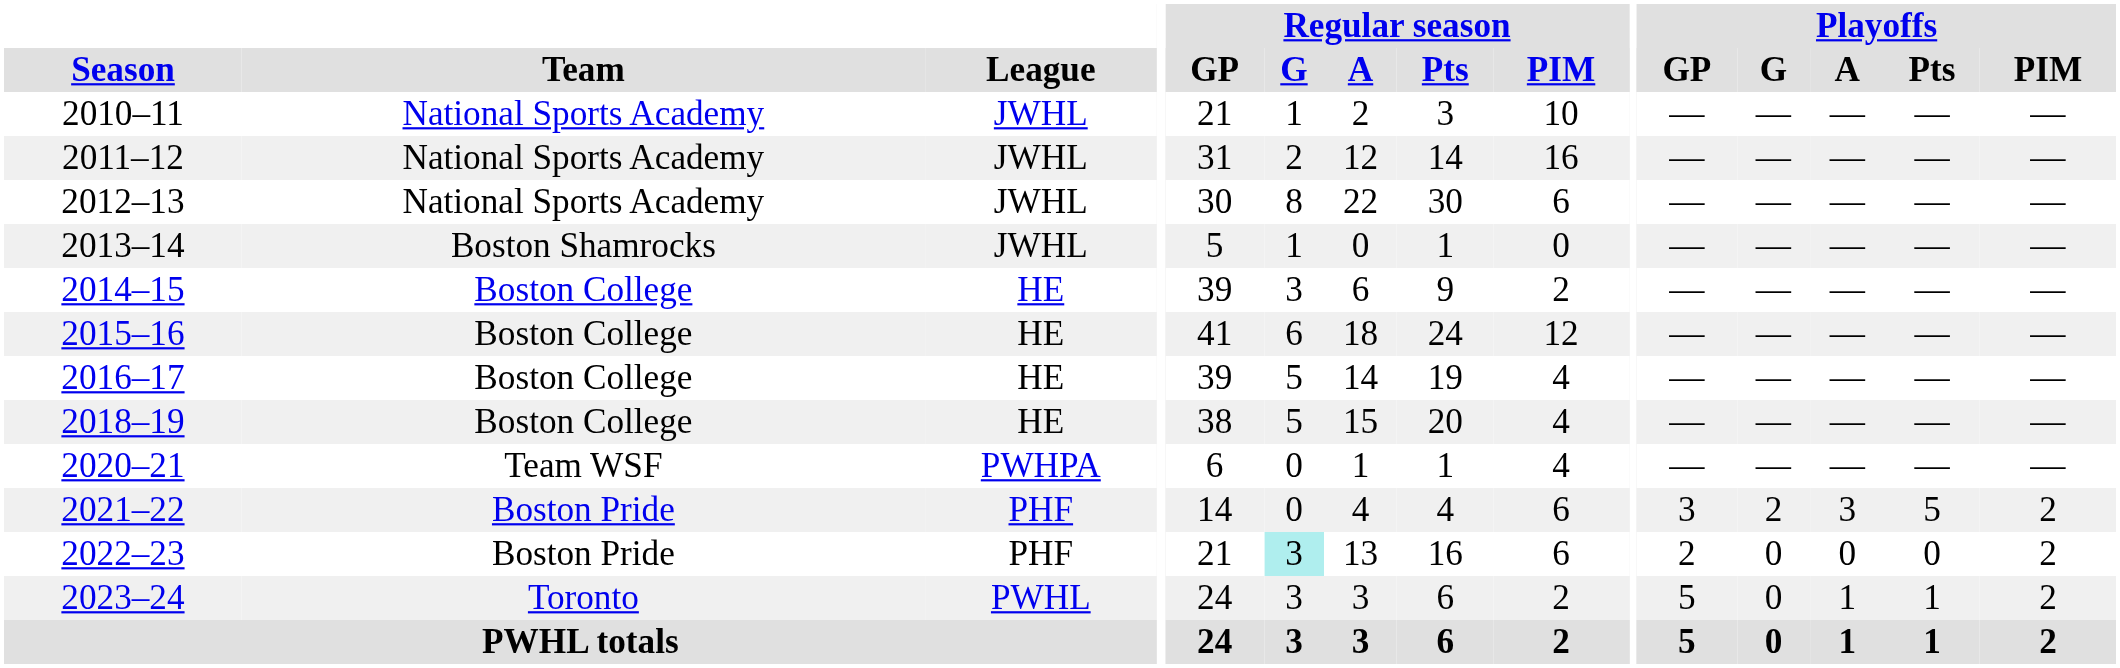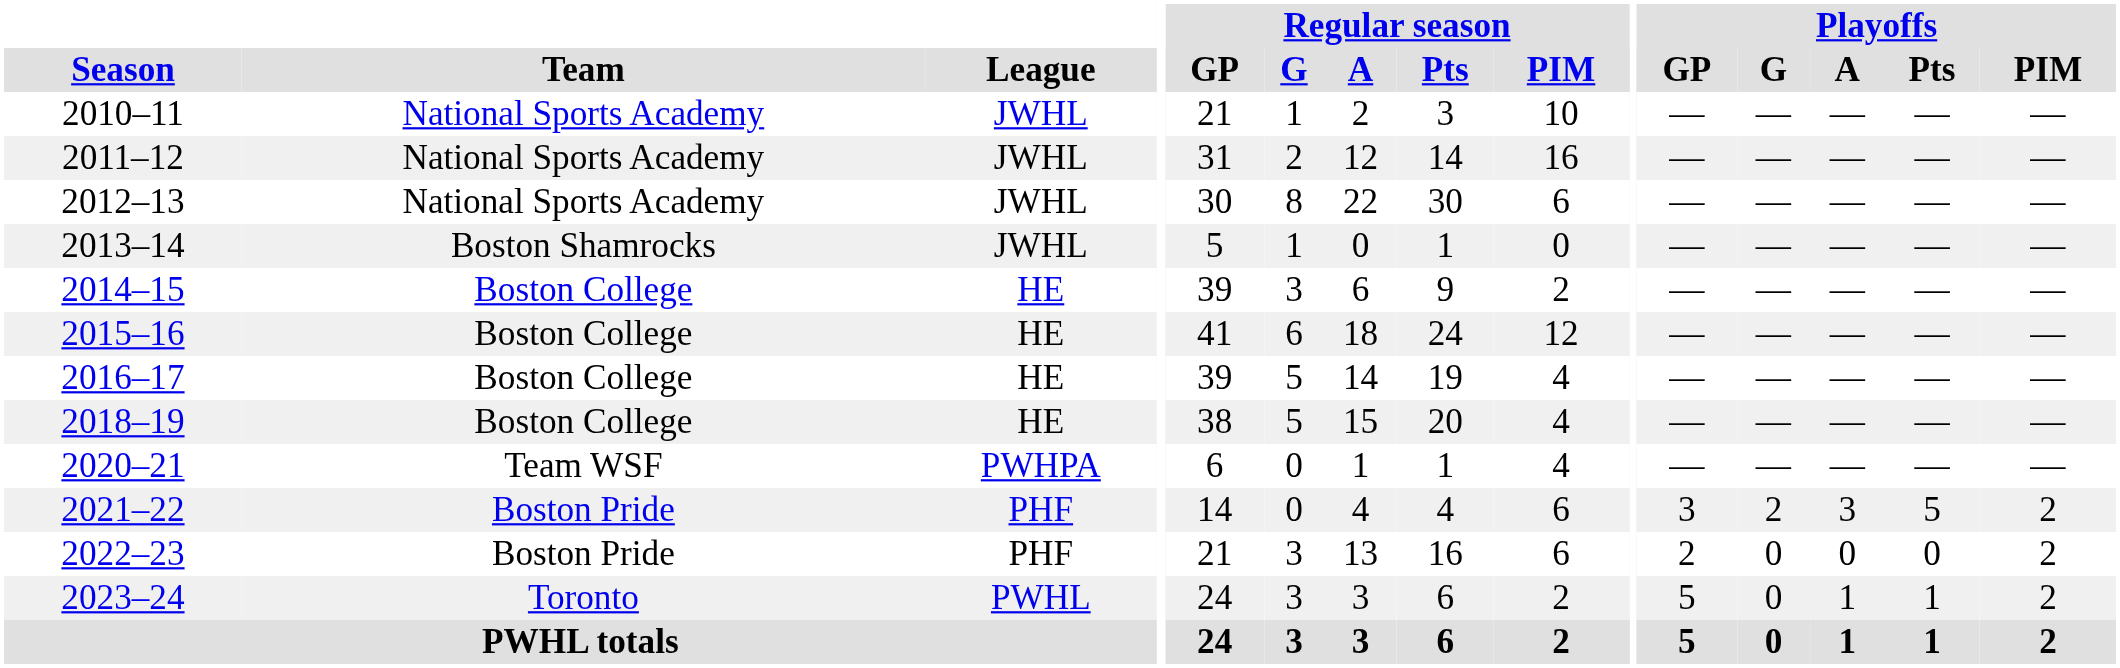(1294, 553) paleturquoise background -> (1294, 553) no background
